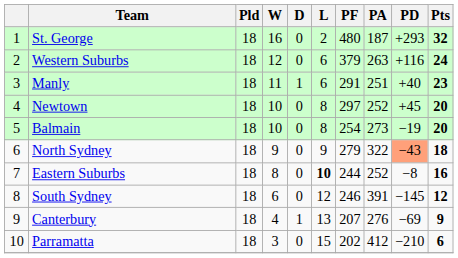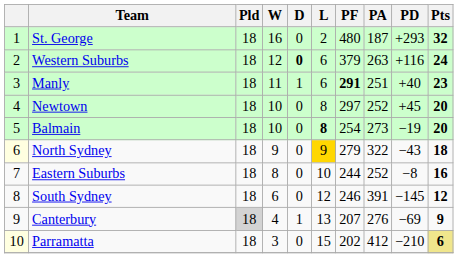(299, 60) normal -> (299, 60) bold
(350, 83) normal -> (350, 83) bold
(324, 128) normal -> (324, 128) bold
(17, 151) no background -> (17, 151) lightyellow background
(324, 151) no background -> (324, 151) gold background
(410, 151) lightsalmon background -> (410, 151) no background
(324, 173) bold -> (324, 173) normal
(249, 219) no background -> (249, 219) lightgrey background
(17, 241) no background -> (17, 241) lightyellow background
(440, 241) no background -> (440, 241) khaki background
